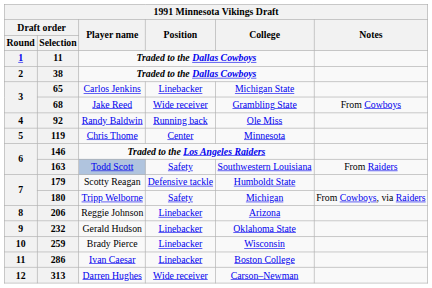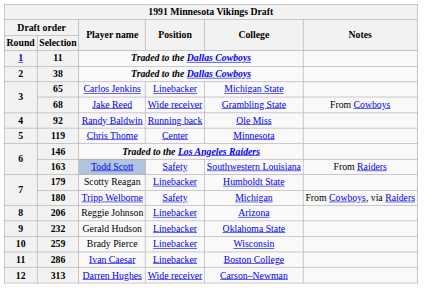(180, 182) Defensive tackle -> (175, 182) Linebacker
